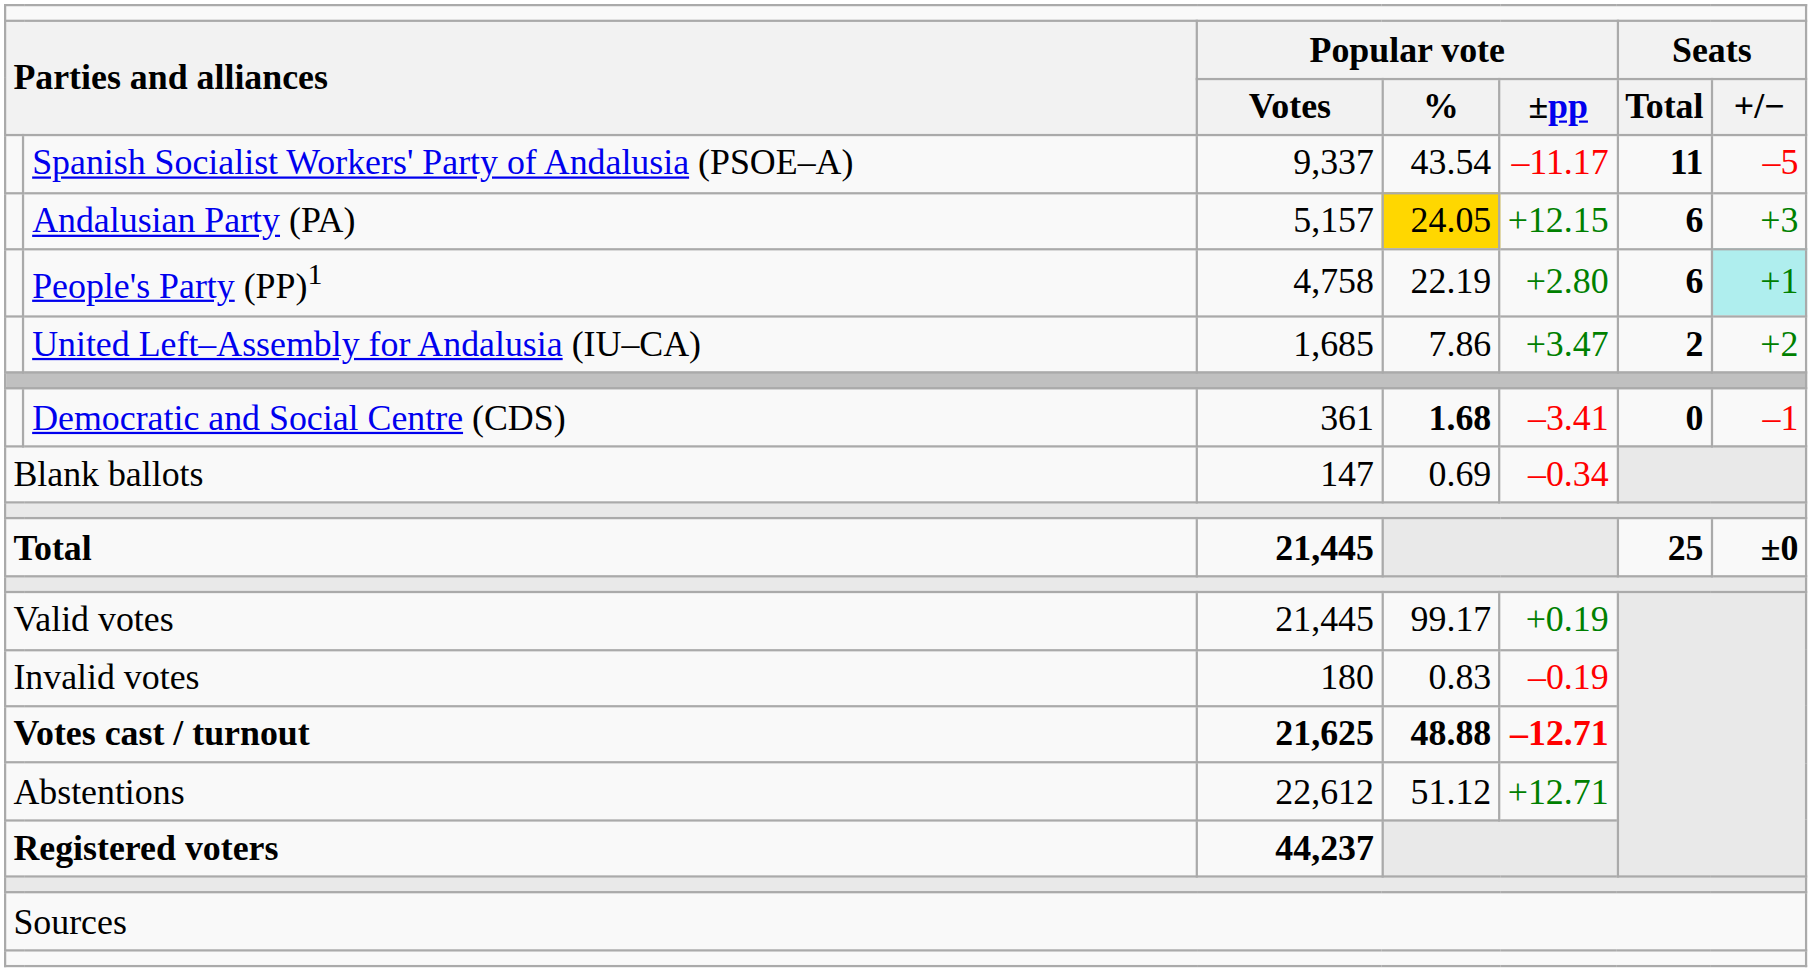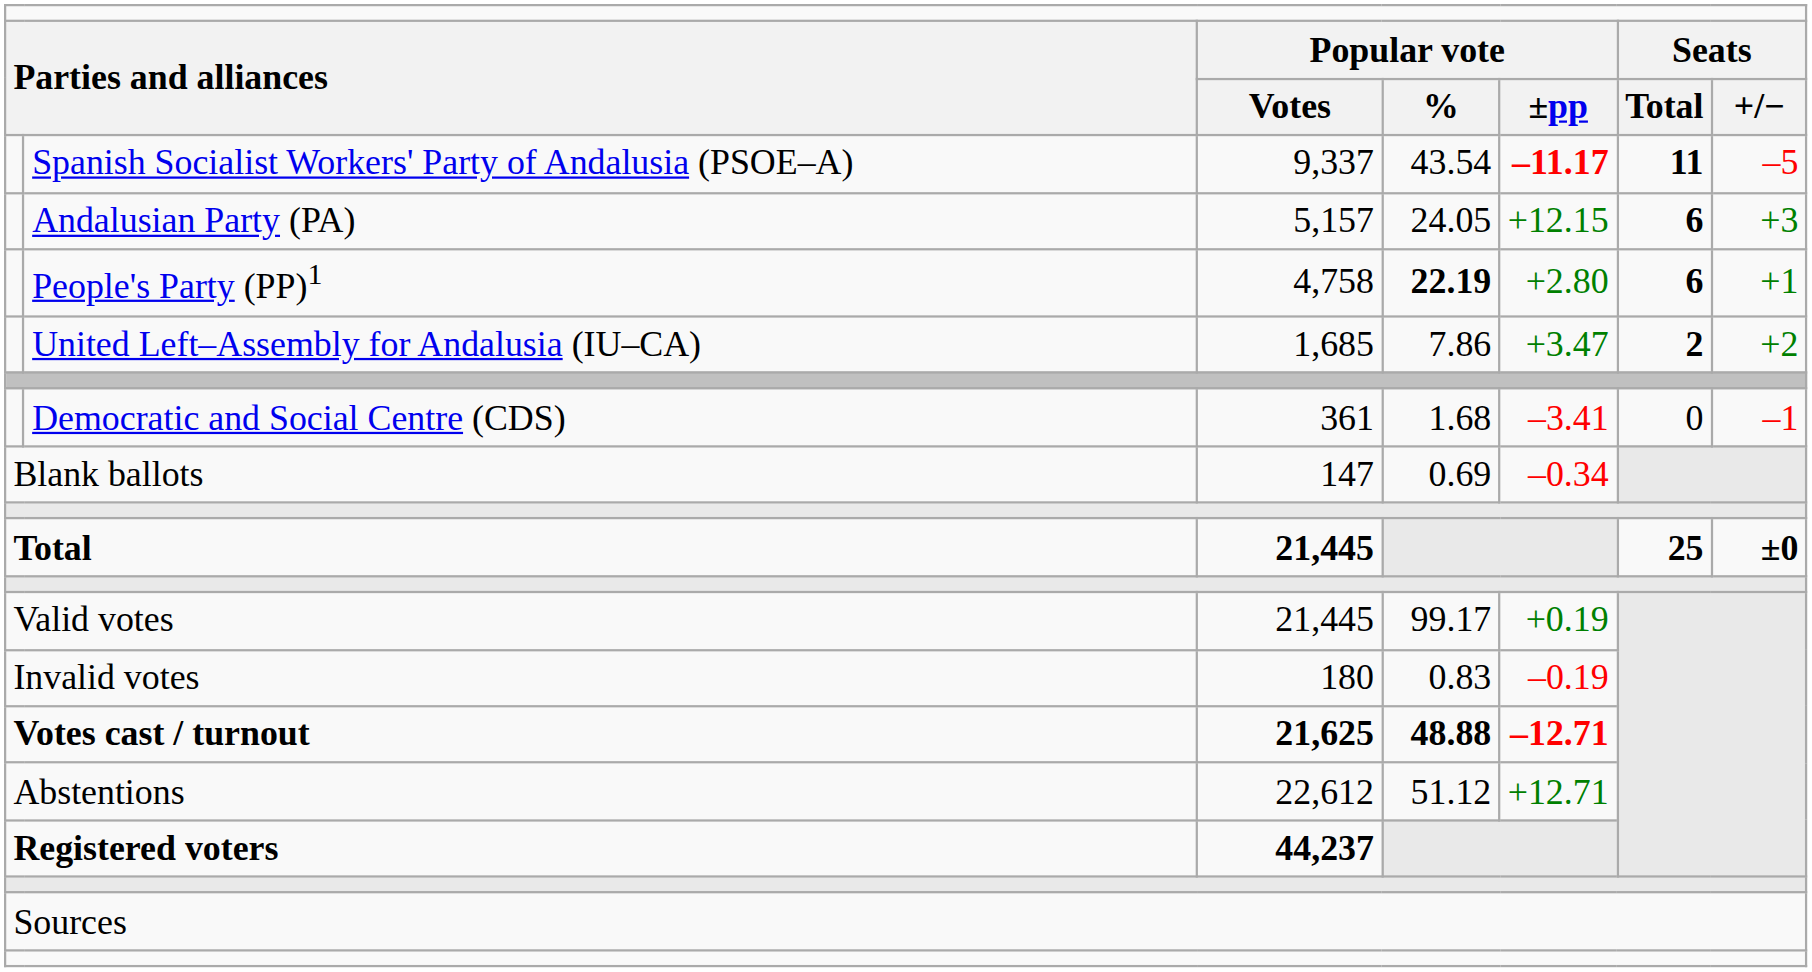(1560, 163) normal -> (1560, 163) bold
(1451, 219) gold background -> (1451, 219) no background
(1451, 281) normal -> (1451, 281) bold
(1779, 281) paleturquoise background -> (1779, 281) no background
(1460, 416) bold -> (1460, 416) normal
(1695, 416) bold -> (1695, 416) normal
